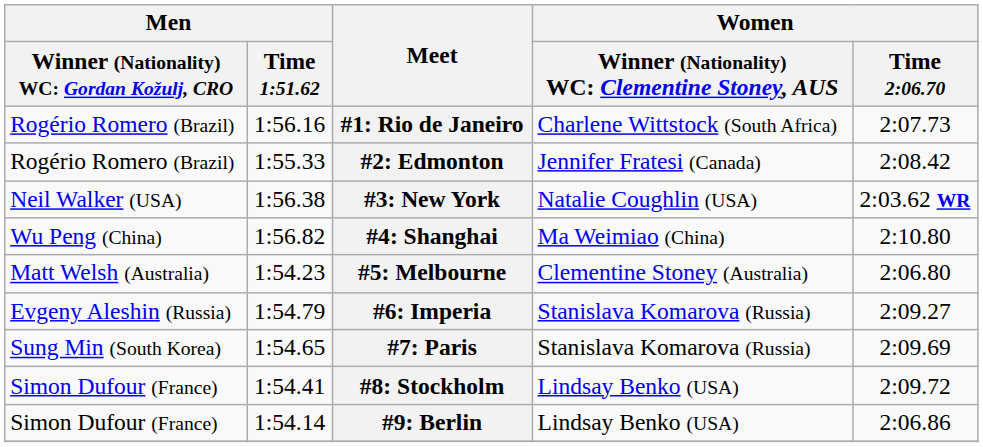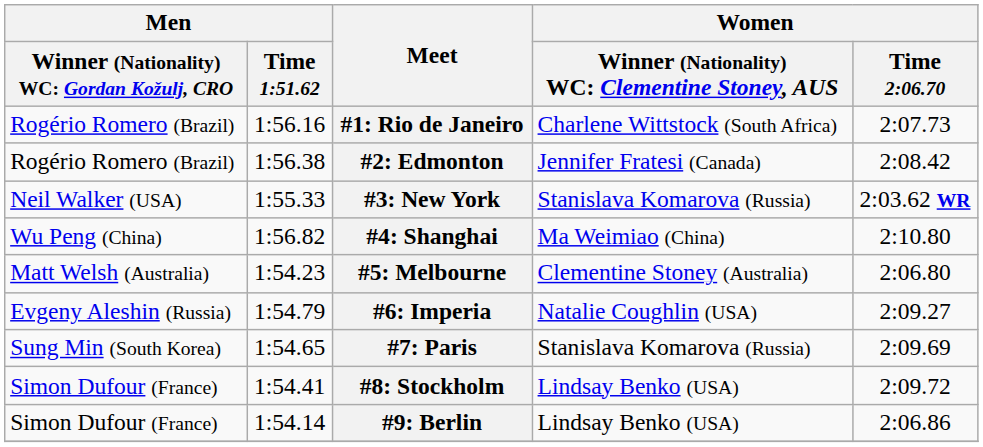(290, 161) 1:55.33 -> (290, 161) 1:56.38
(290, 198) 1:56.38 -> (290, 198) 1:55.33
(647, 198) Natalie Coughlin (USA) -> (674, 198) Stanislava Komarova (Russia)
(674, 310) Stanislava Komarova (Russia) -> (647, 310) Natalie Coughlin (USA)
